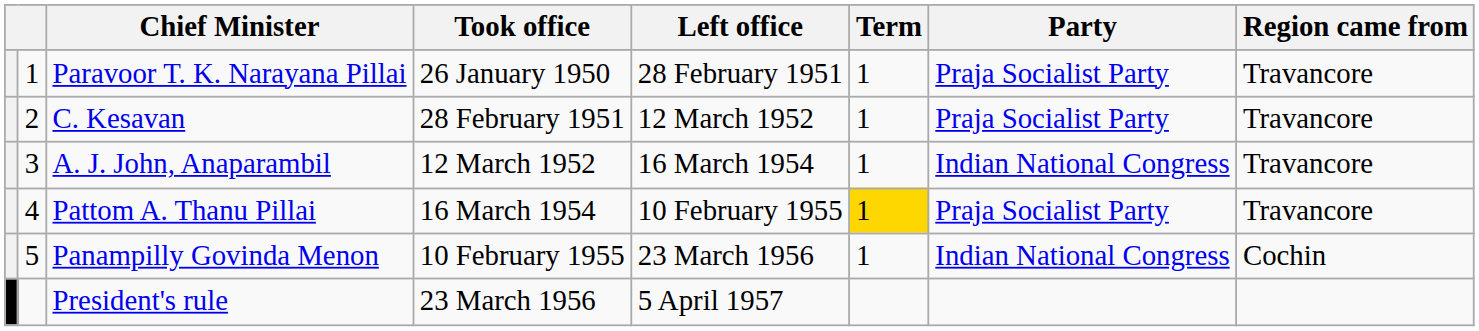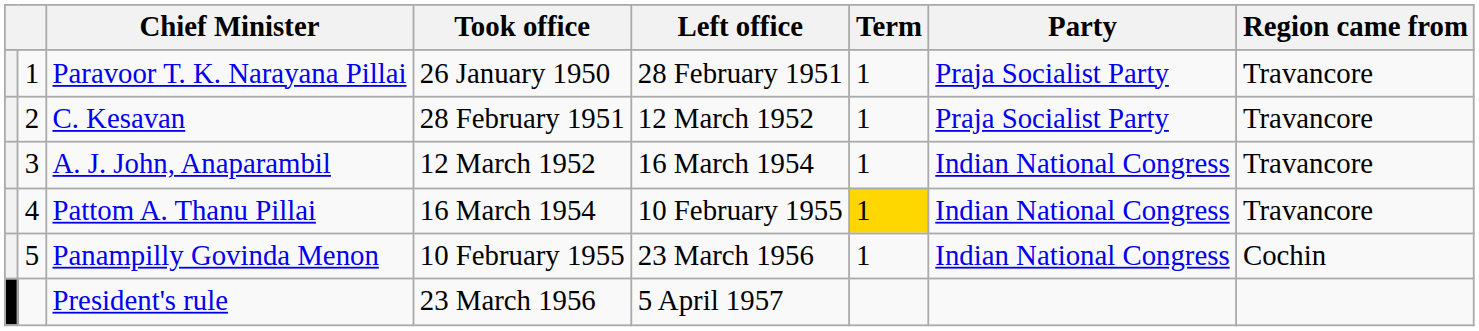(1052, 210) Praja Socialist Party -> (1082, 210) Indian National Congress
